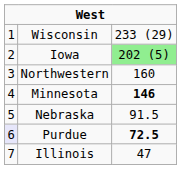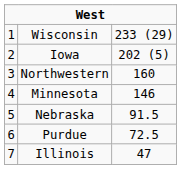(144, 54) lightgreen background -> (144, 54) no background
(144, 94) bold -> (144, 94) normal
(11, 134) lavender background -> (11, 134) no background
(144, 134) bold -> (144, 134) normal
